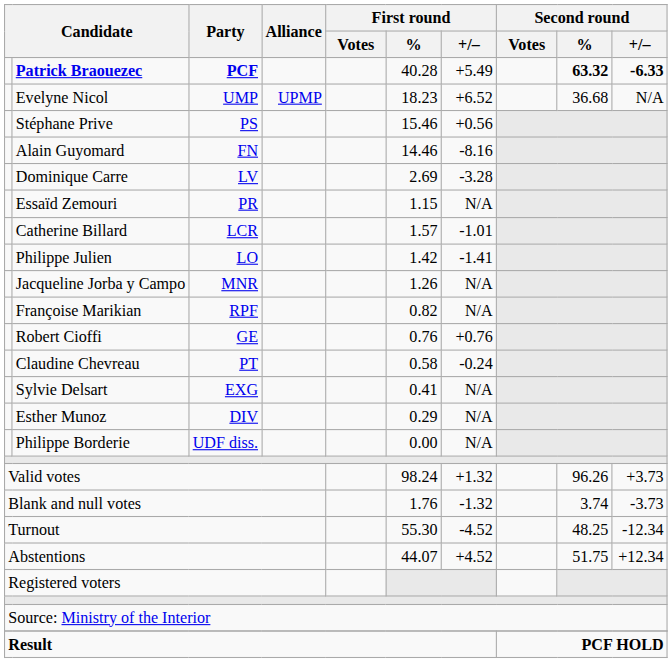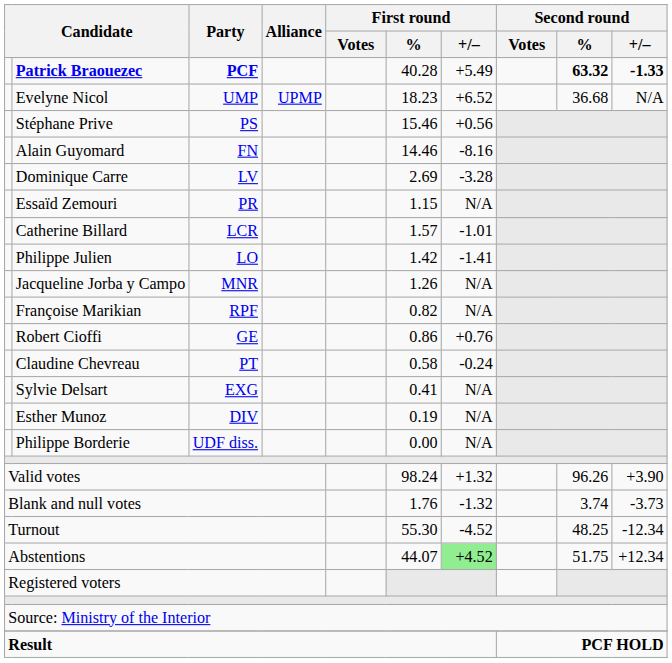(647, 71) -6.33 -> (647, 71) -1.33
(423, 336) 0.76 -> (423, 336) 0.86
(423, 416) 0.29 -> (423, 416) 0.19
(645, 477) +3.73 -> (645, 477) +3.90
(474, 556) no background -> (474, 556) lightgreen background
